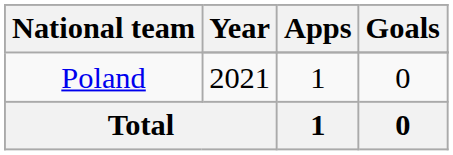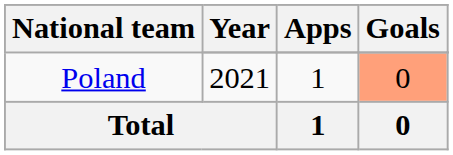(403, 76) no background -> (403, 76) lightsalmon background
